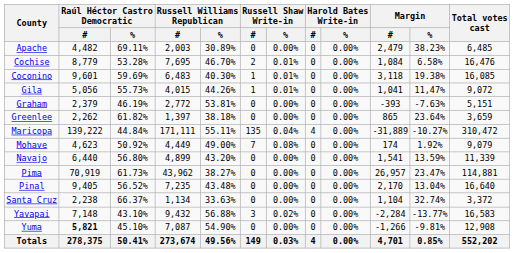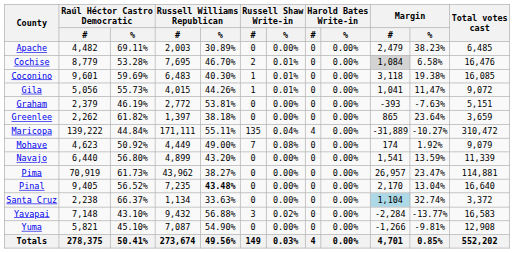(390, 62) no background -> (390, 62) lightgrey background
(220, 186) normal -> (220, 186) bold
(390, 200) no background -> (390, 200) lightblue background
(85, 228) bold -> (85, 228) normal
